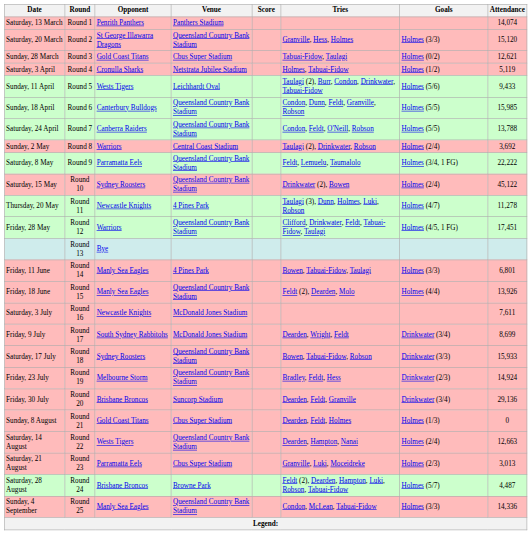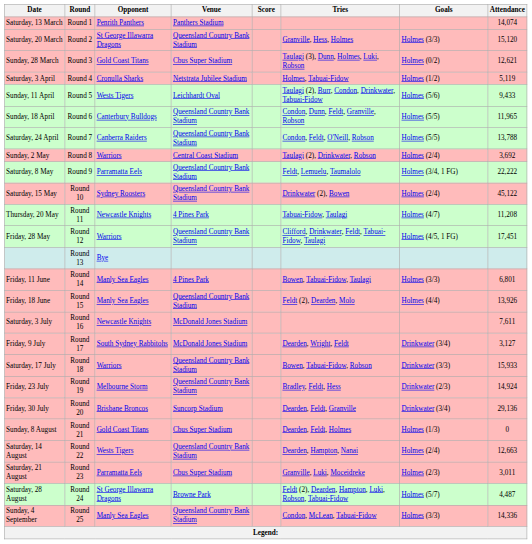(315, 57) Tabuai-Fidow, Taulagi -> (331, 61) Taulagi (3), Dunn, Holmes, Luki, Robson
(507, 108) 15,985 -> (507, 117) 11,965
(331, 206) Taulagi (3), Dunn, Holmes, Luki, Robson -> (315, 215) Tabuai-Fidow, Taulagi
(507, 206) 11,278 -> (507, 215) 11,208
(507, 335) 8,699 -> (507, 344) 3,127
(121, 356) Sydney Roosters -> (109, 365) Warriors
(507, 464) 3,013 -> (507, 473) 3,011
(122, 485) Brisbane Broncos -> (125, 494) St George Illawarra Dragons
